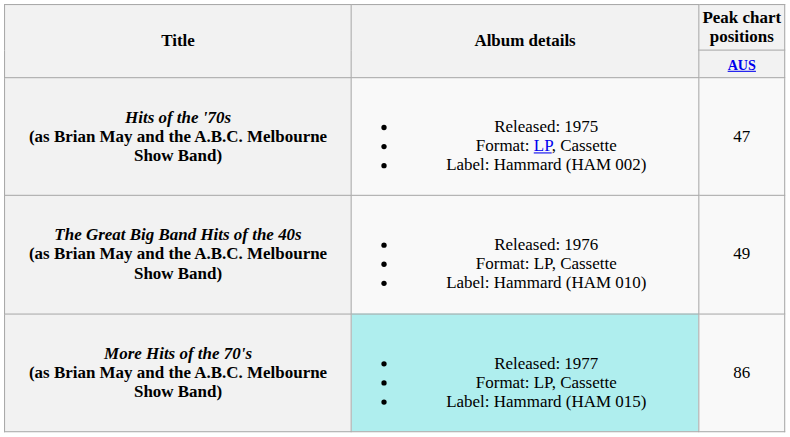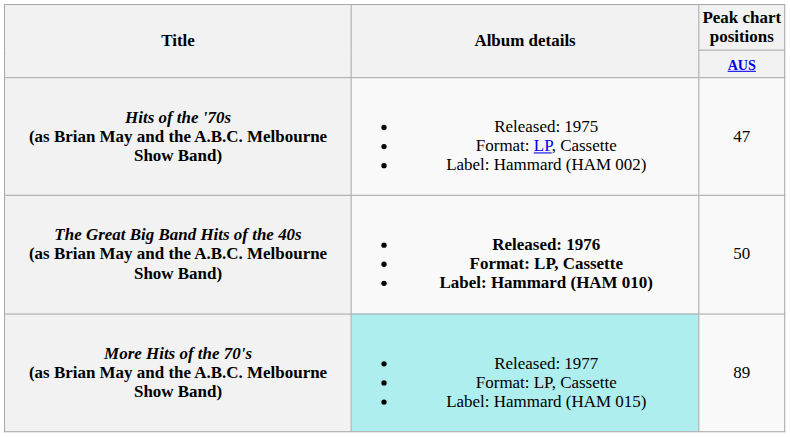(525, 264) normal -> (525, 264) bold
(742, 254) 49 -> (742, 254) 50
(742, 372) 86 -> (742, 372) 89
